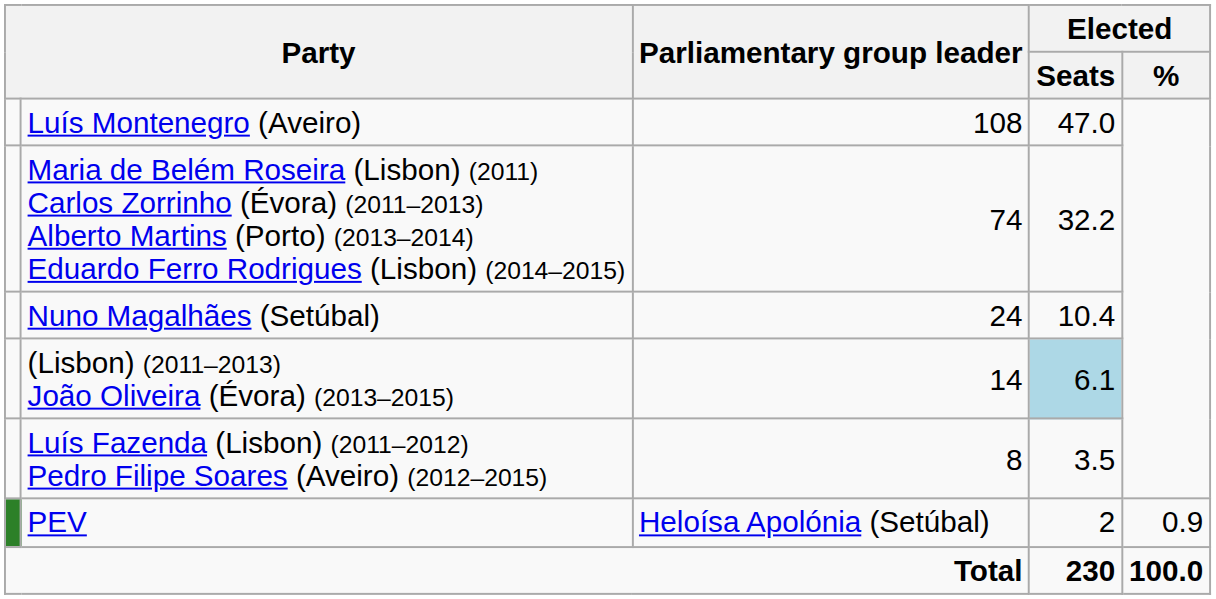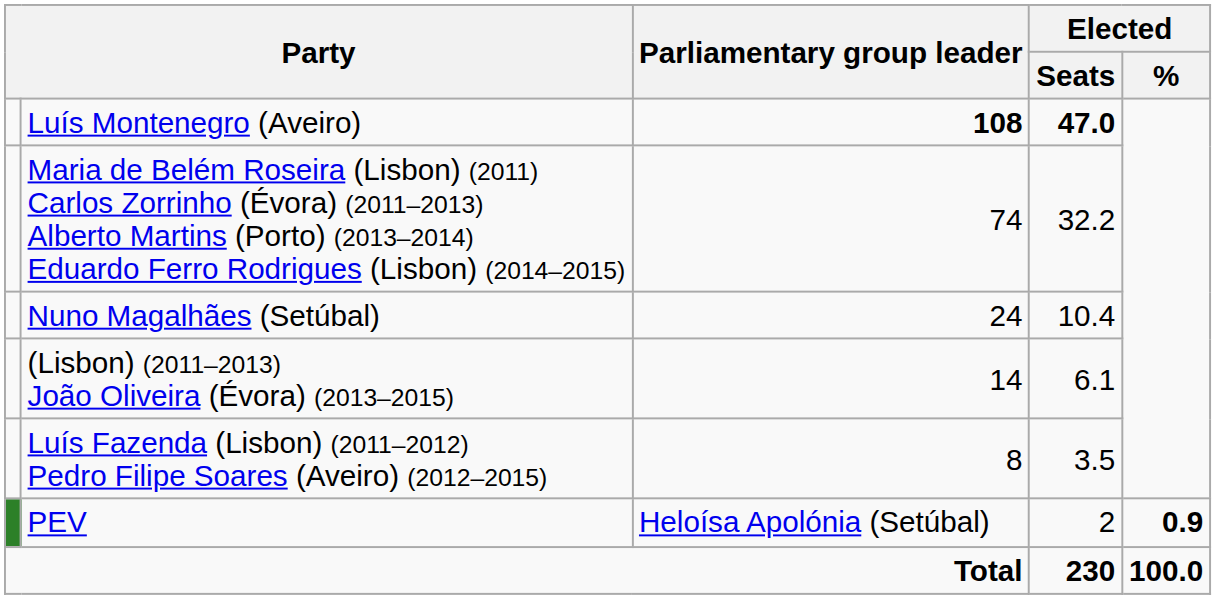(998, 122) normal -> (998, 122) bold
(1086, 122) normal -> (1086, 122) bold
(1095, 379) lightblue background -> (1095, 379) no background
(1183, 523) normal -> (1183, 523) bold
